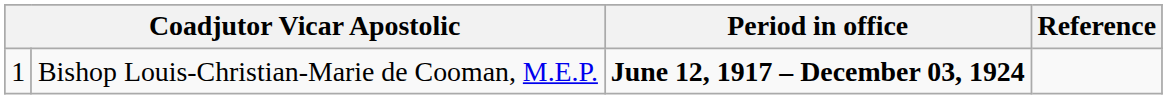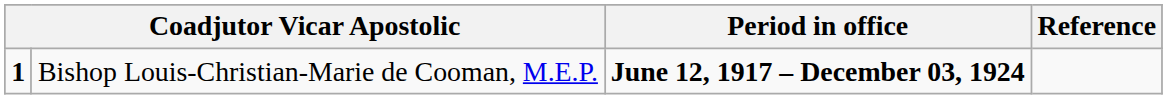(18, 70) normal -> (18, 70) bold
